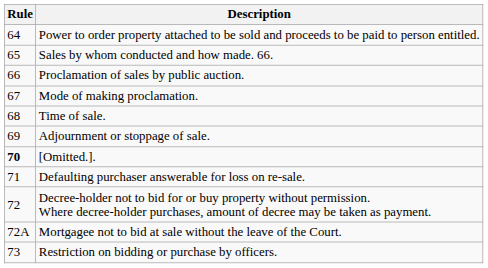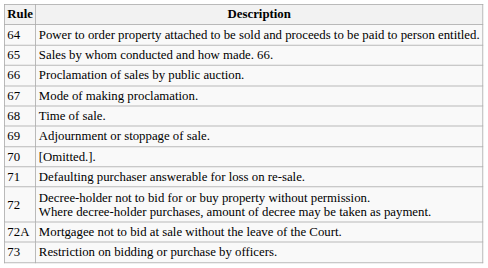(14, 156) bold -> (14, 156) normal
